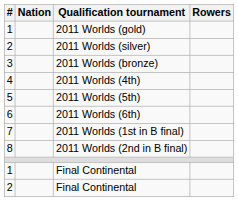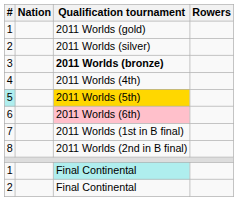(107, 64) normal -> (110, 64) bold
(10, 98) no background -> (10, 98) paleturquoise background
(98, 98) no background -> (98, 98) gold background
(98, 115) no background -> (98, 115) pink background
(96, 170) no background -> (96, 170) paleturquoise background
